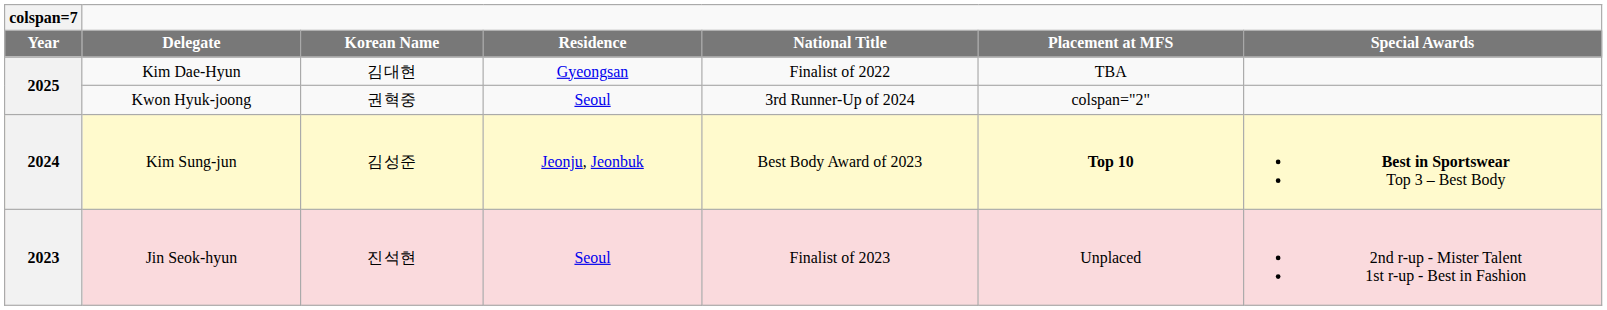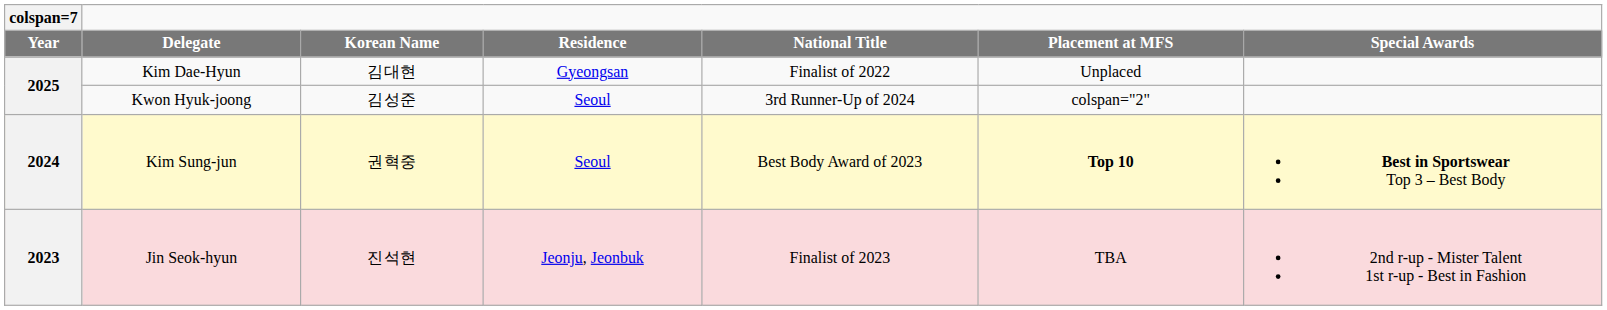(1111, 70) TBA -> (1111, 70) Unplaced
(392, 99) 권혁중 -> (392, 99) 김성준
(392, 161) 김성준 -> (392, 161) 권혁중
(593, 161) Jeonju, Jeonbuk -> (593, 161) Seoul
(593, 257) Seoul -> (593, 257) Jeonju, Jeonbuk
(1111, 257) Unplaced -> (1111, 257) TBA
